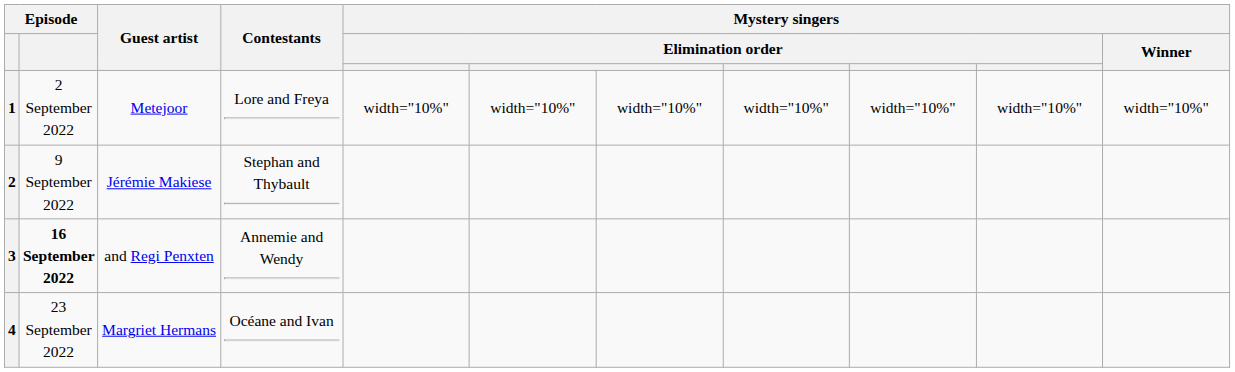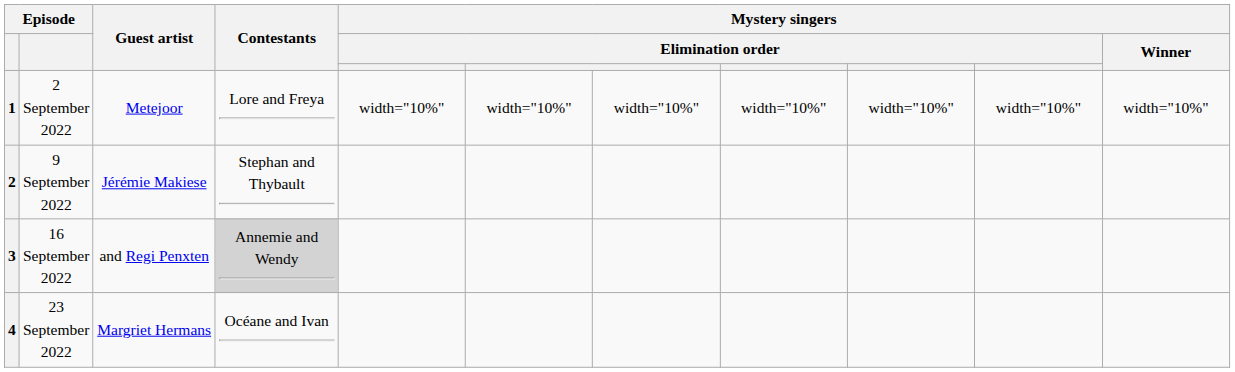(59, 256) bold -> (56, 256) normal
(282, 253) no background -> (277, 253) lightgrey background
